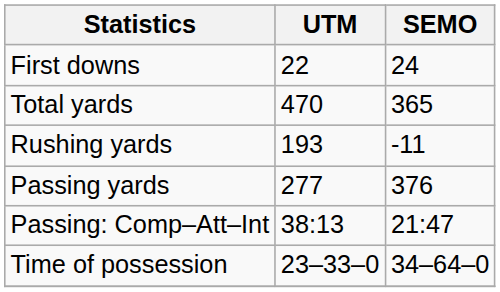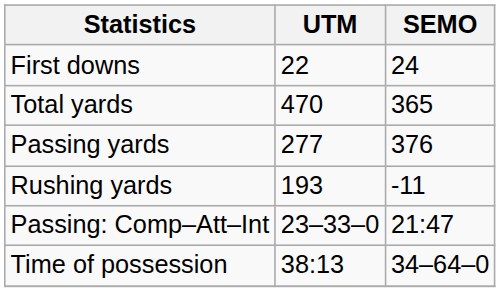rows swapped: (91, 145) <-> (90, 185)
(312, 225) 38:13 -> (330, 225) 23–33–0
(330, 265) 23–33–0 -> (312, 265) 38:13
